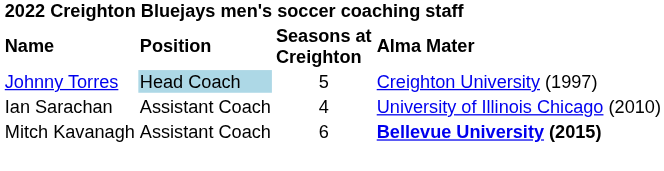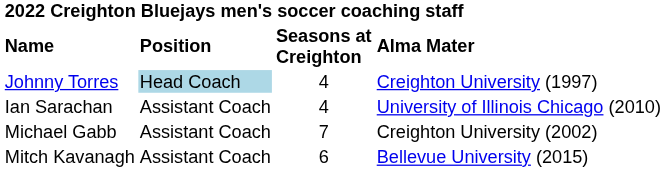(324, 81) 5 -> (324, 81) 4
+ row: (61, 132)
(489, 132) bold -> (483, 157) normal
